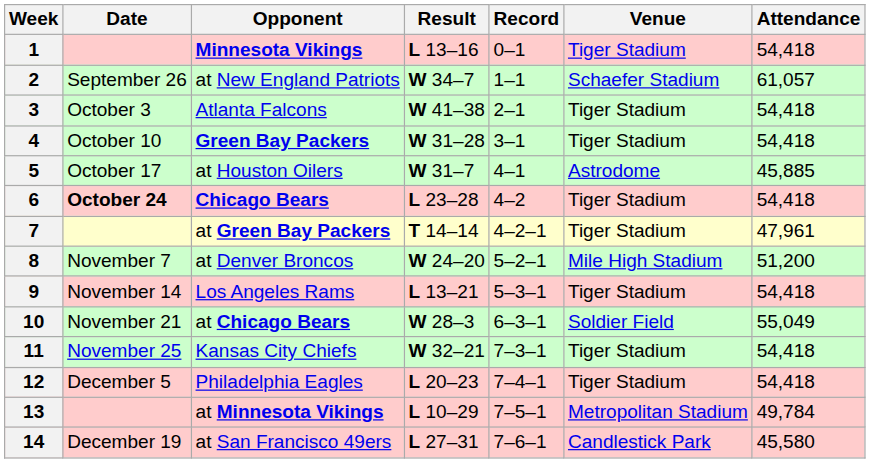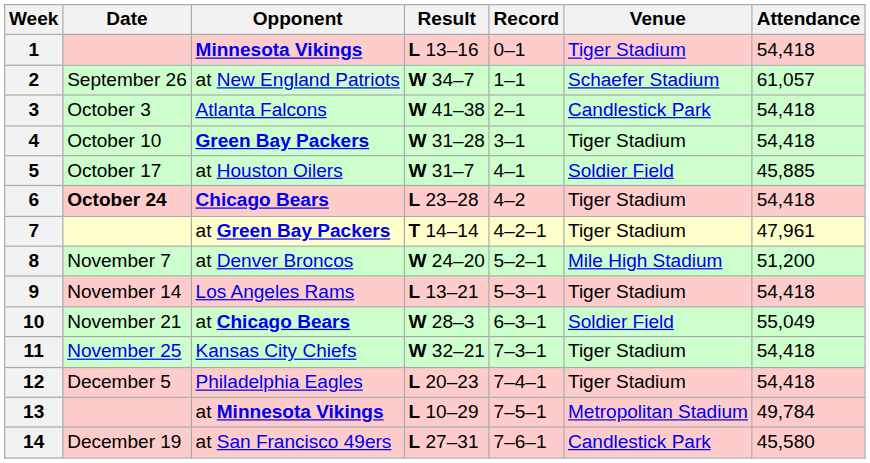(627, 110) Tiger Stadium -> (639, 110) Candlestick Park
(614, 170) Astrodome -> (621, 170) Soldier Field
